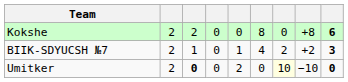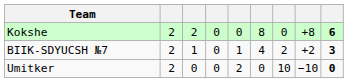(194, 68) bold -> (194, 68) normal
(284, 68) lightyellow background -> (284, 68) no background
